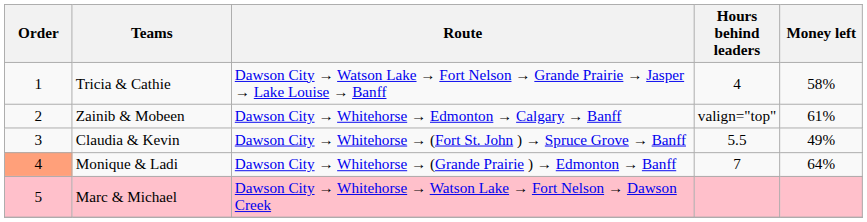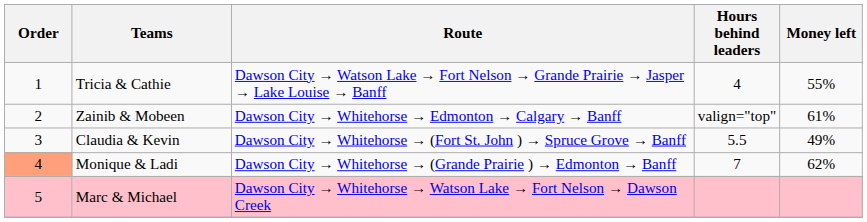(821, 83) 58% -> (821, 83) 55%
(821, 164) 64% -> (821, 164) 62%
